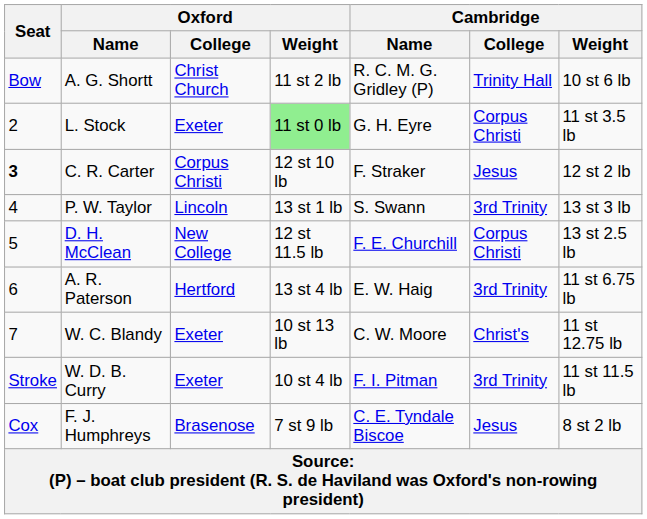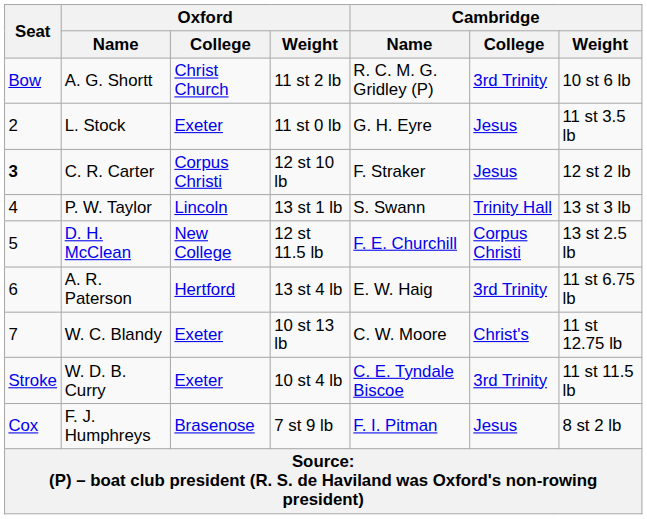(513, 80) Trinity Hall -> (510, 80) 3rd Trinity
(308, 126) lightgreen background -> (308, 126) no background
(500, 126) Corpus Christi -> (495, 126) Jesus
(510, 207) 3rd Trinity -> (513, 207) Trinity Hall
(395, 380) F. I. Pitman -> (404, 380) C. E. Tyndale Biscoe
(404, 426) C. E. Tyndale Biscoe -> (395, 426) F. I. Pitman
